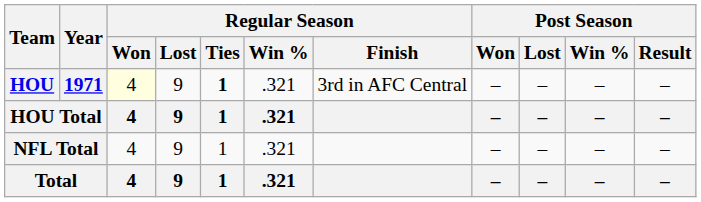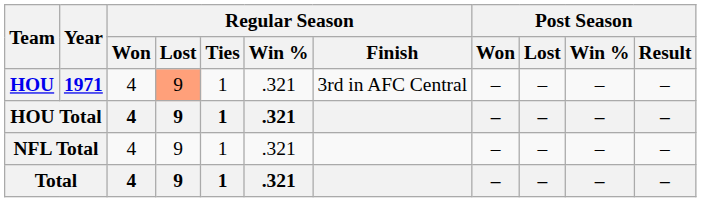(131, 84) lightyellow background -> (131, 84) no background
(178, 84) no background -> (178, 84) lightsalmon background
(223, 84) bold -> (223, 84) normal
